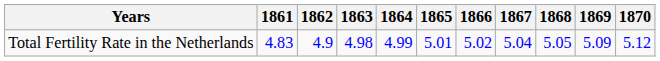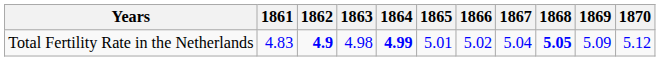(323, 42) normal -> (323, 42) bold
(398, 42) normal -> (398, 42) bold
(557, 42) normal -> (557, 42) bold
